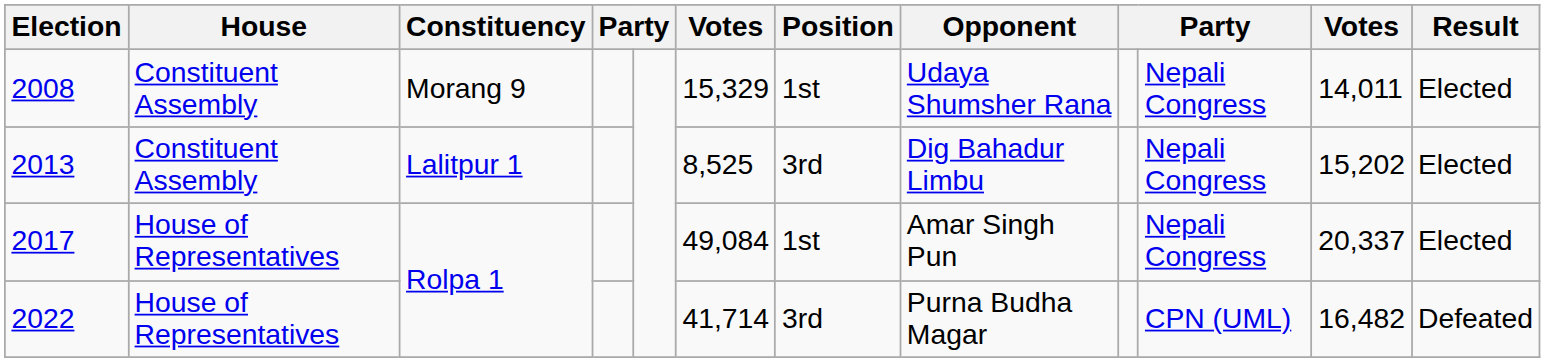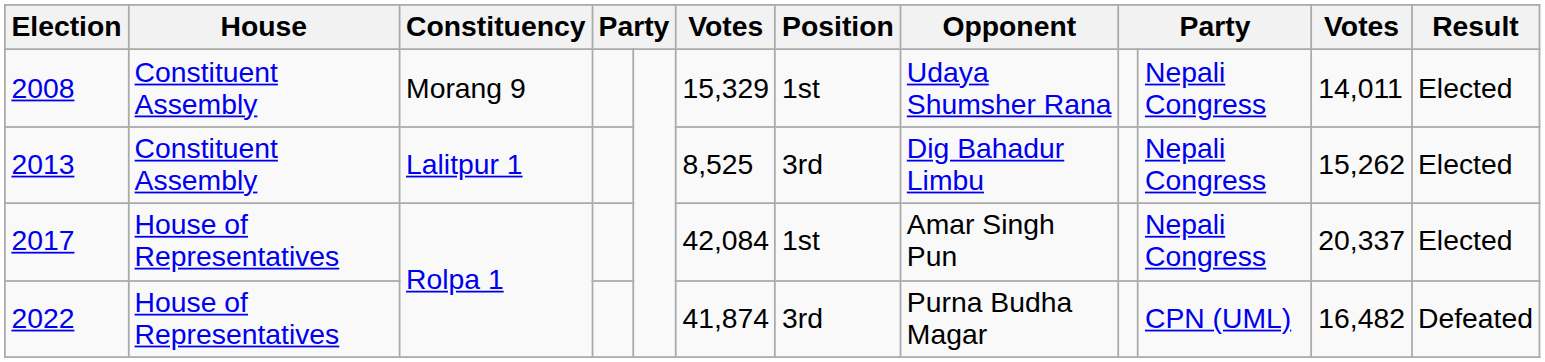(1362, 164) 15,202 -> (1362, 164) 15,262
(726, 241) 49,084 -> (726, 241) 42,084
(726, 318) 41,714 -> (726, 318) 41,874
